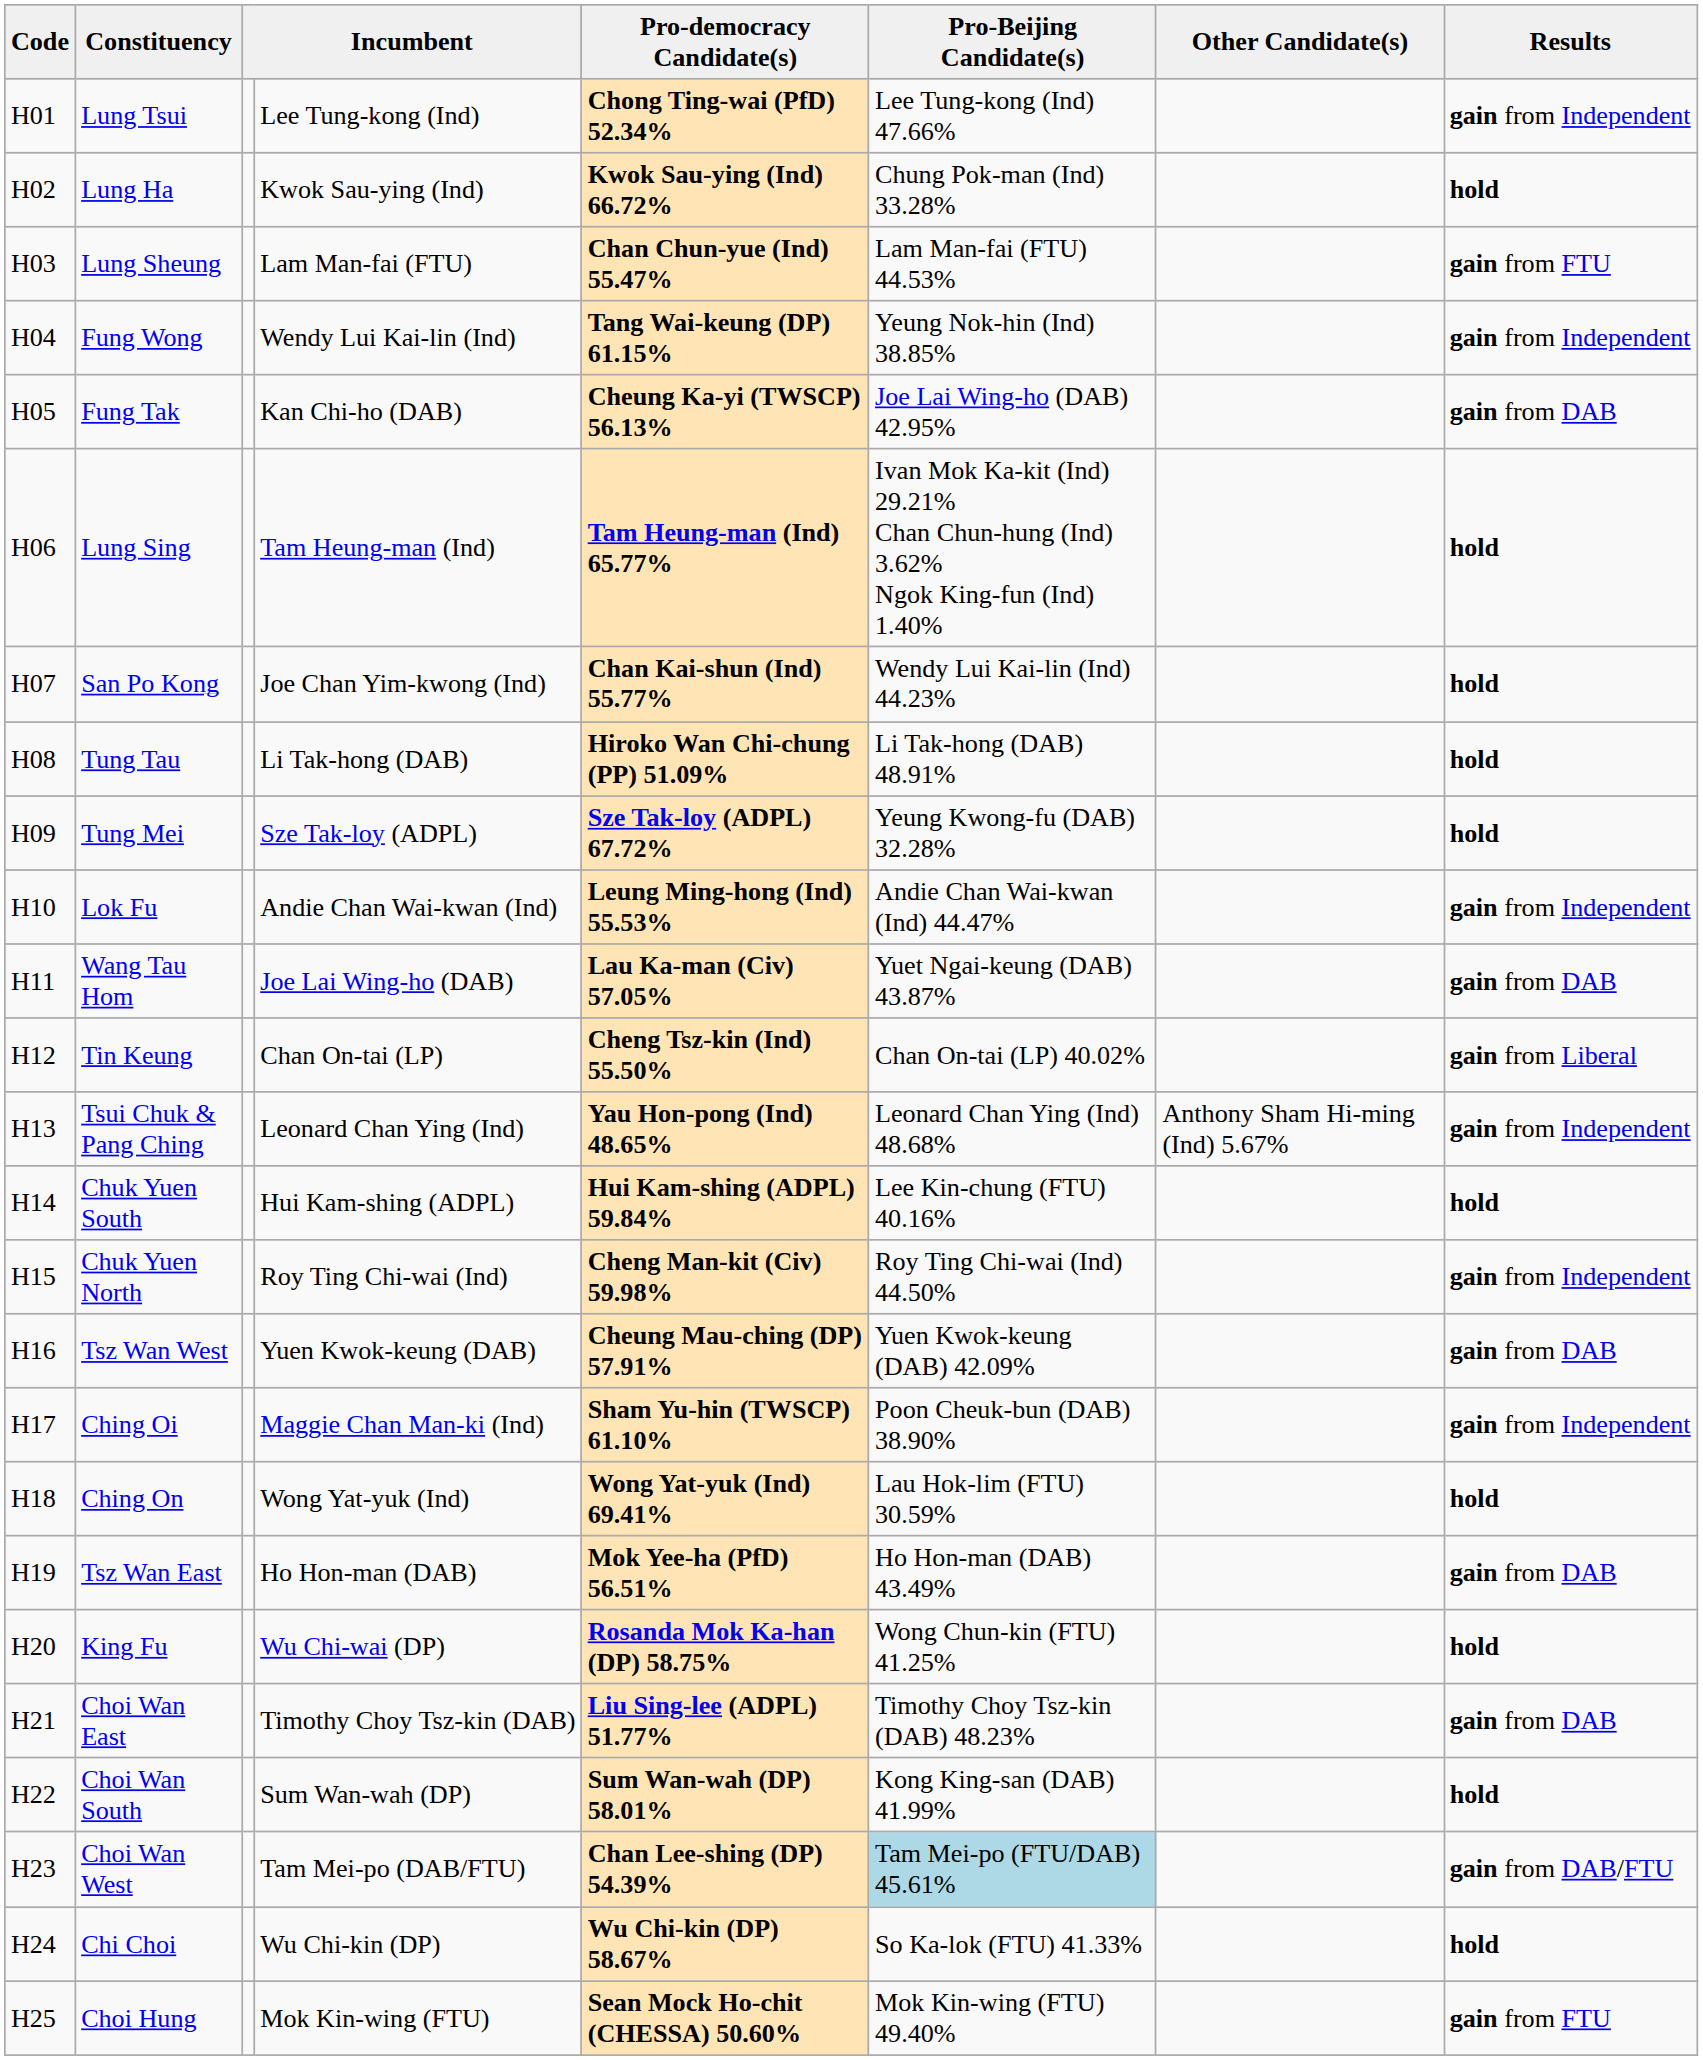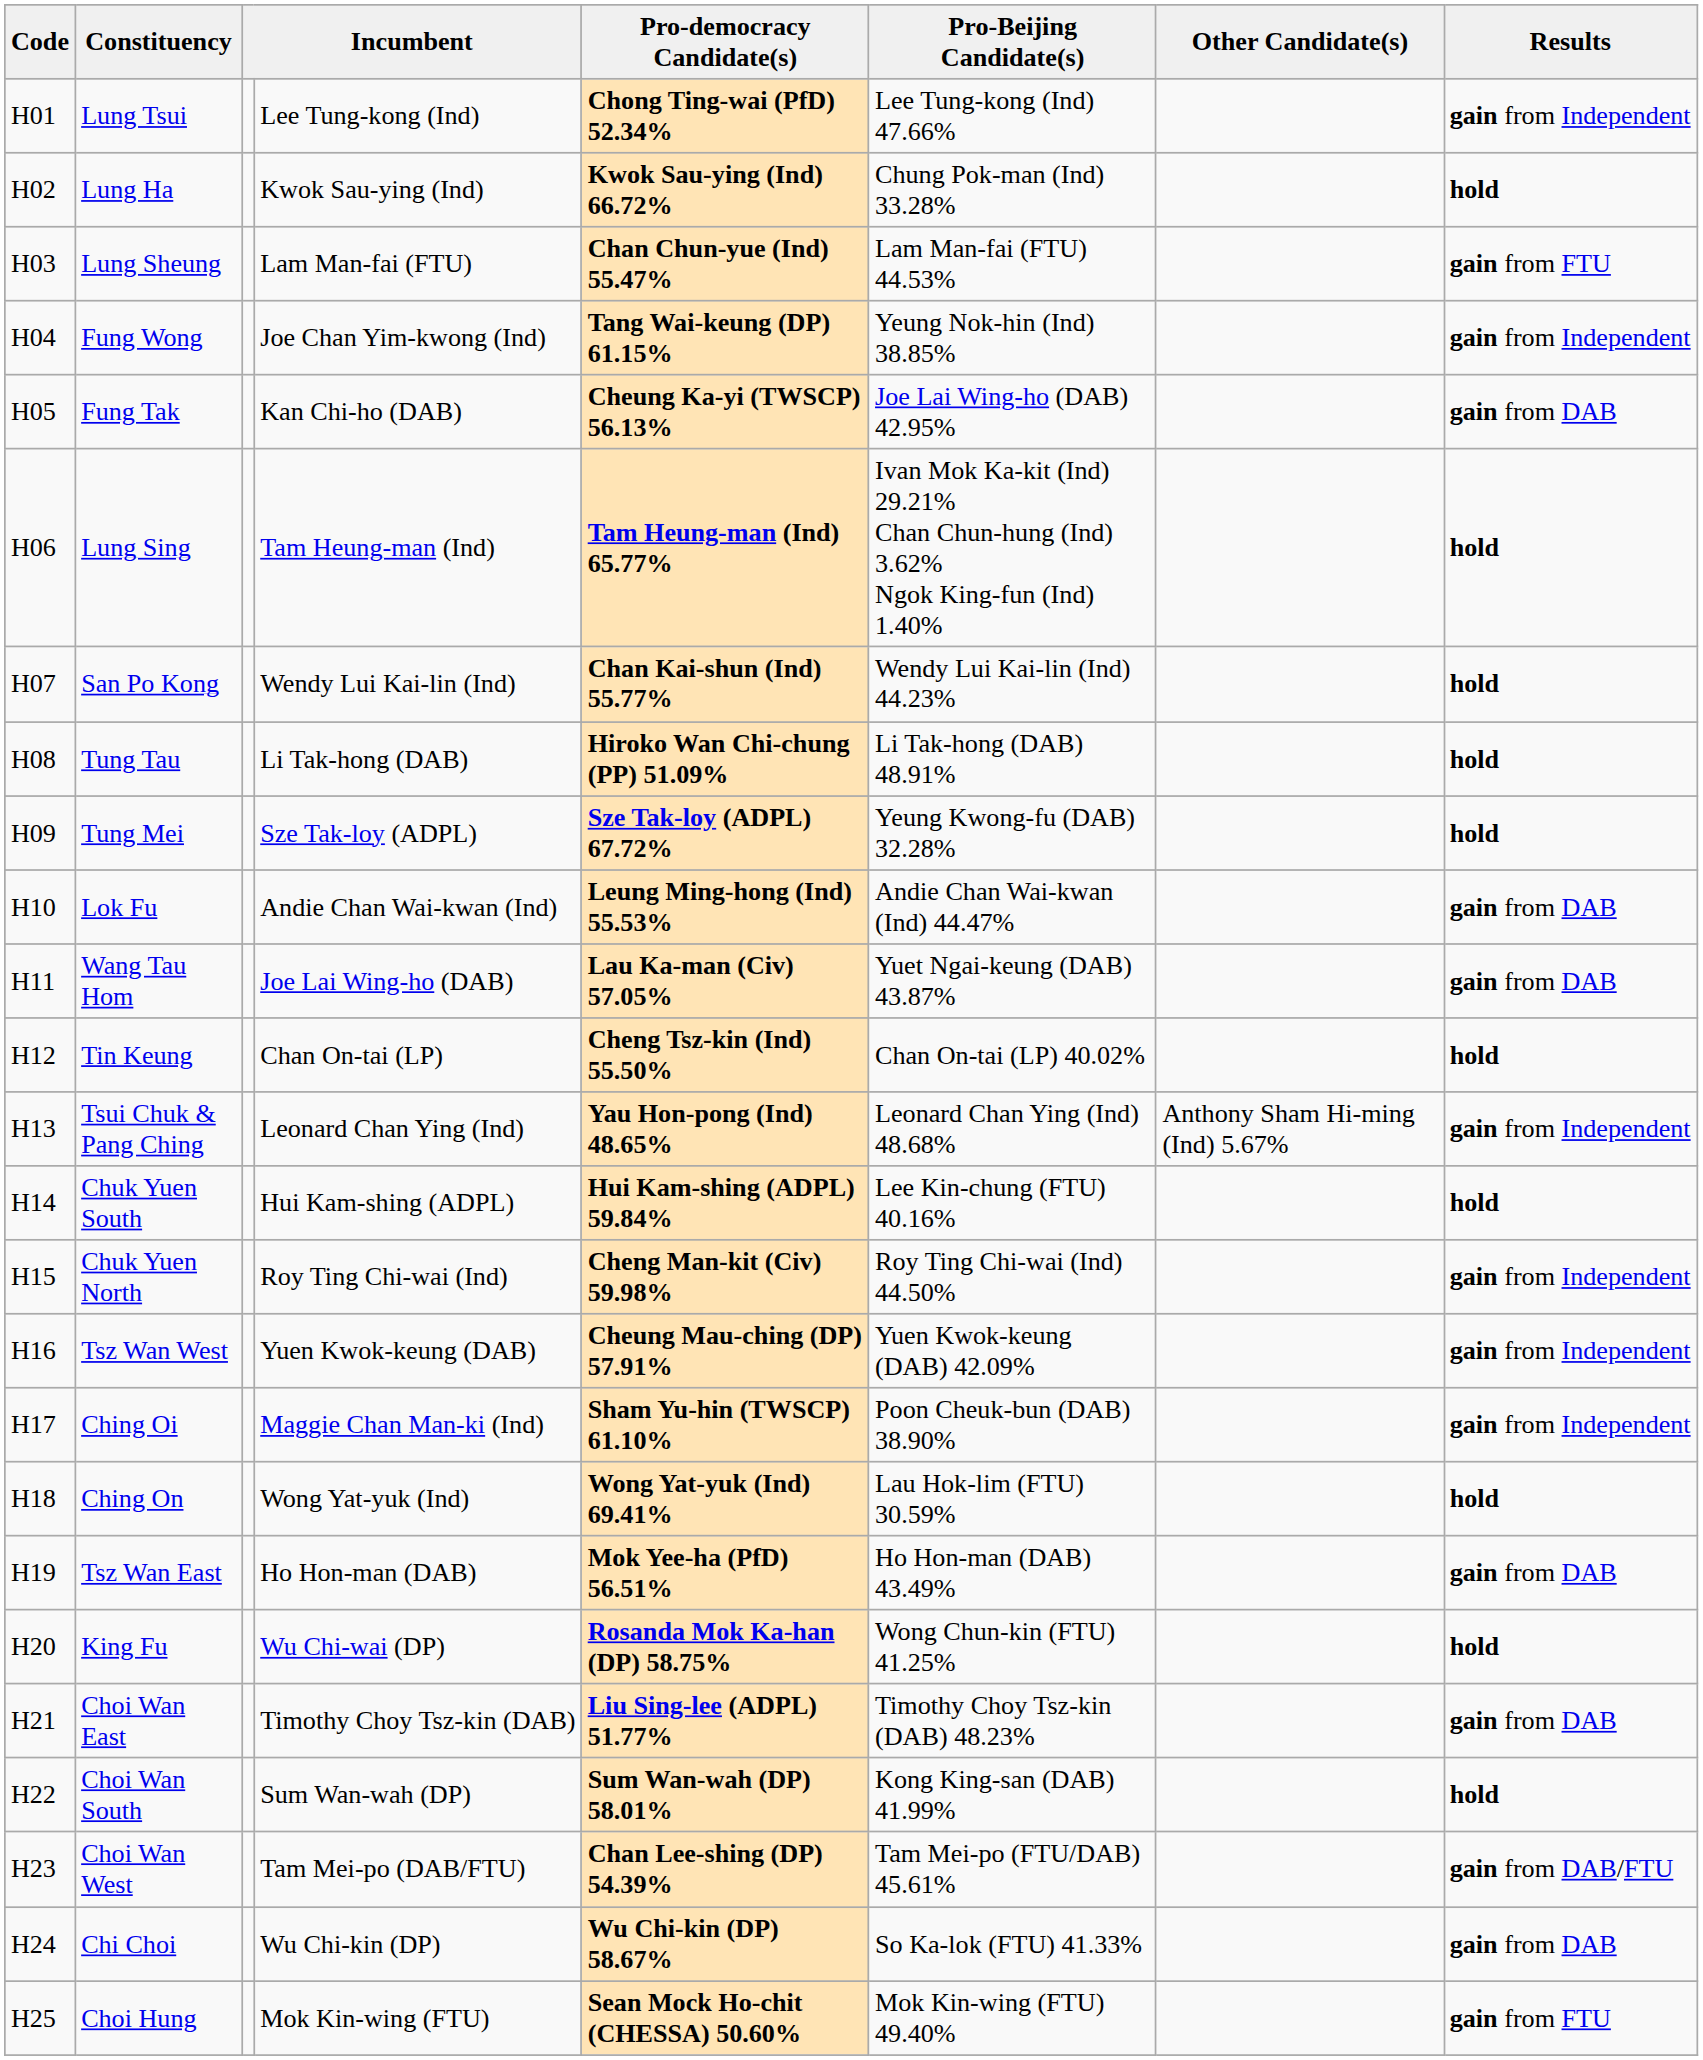(388, 337) Wendy Lui Kai-lin (Ind) -> (403, 337) Joe Chan Yim-kwong (Ind)
(403, 684) Joe Chan Yim-kwong (Ind) -> (388, 684) Wendy Lui Kai-lin (Ind)
(1570, 906) gain from Independent -> (1533, 906) gain from DAB
(1543, 1054) gain from Liberal -> (1474, 1054) hold
(1533, 1350) gain from DAB -> (1570, 1350) gain from Independent
(1008, 1869) lightblue background -> (1008, 1869) no background
(1474, 1943) hold -> (1533, 1943) gain from DAB
